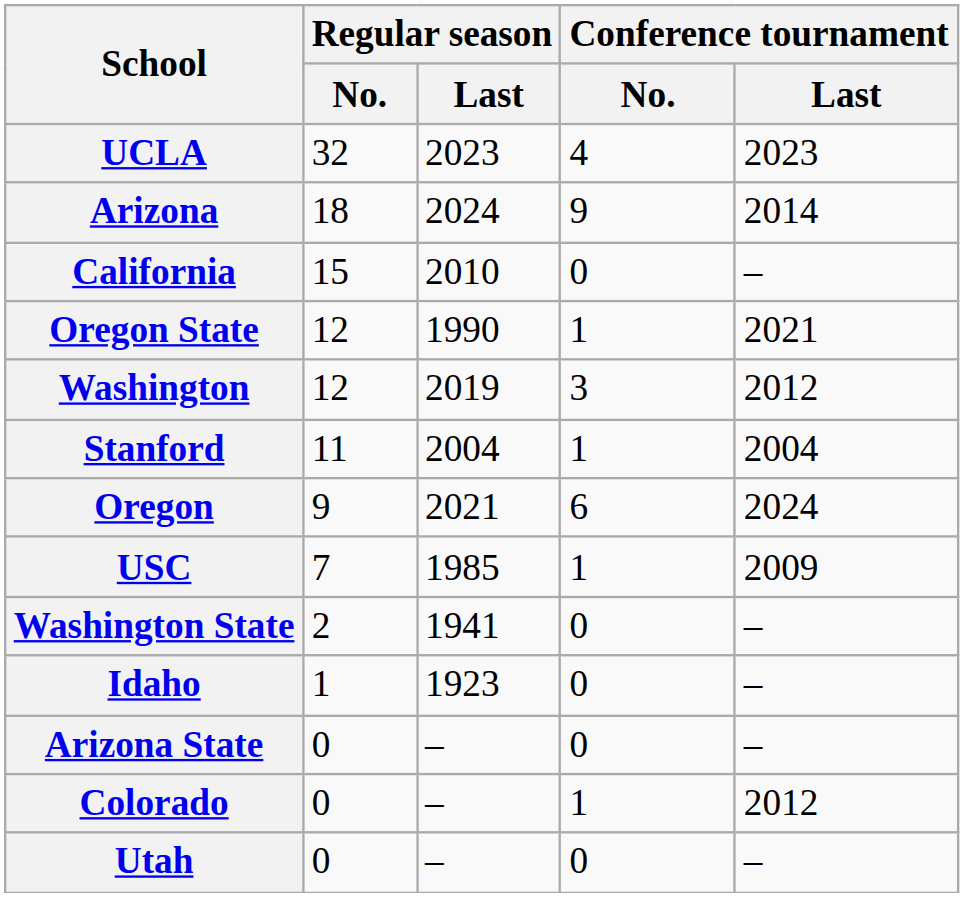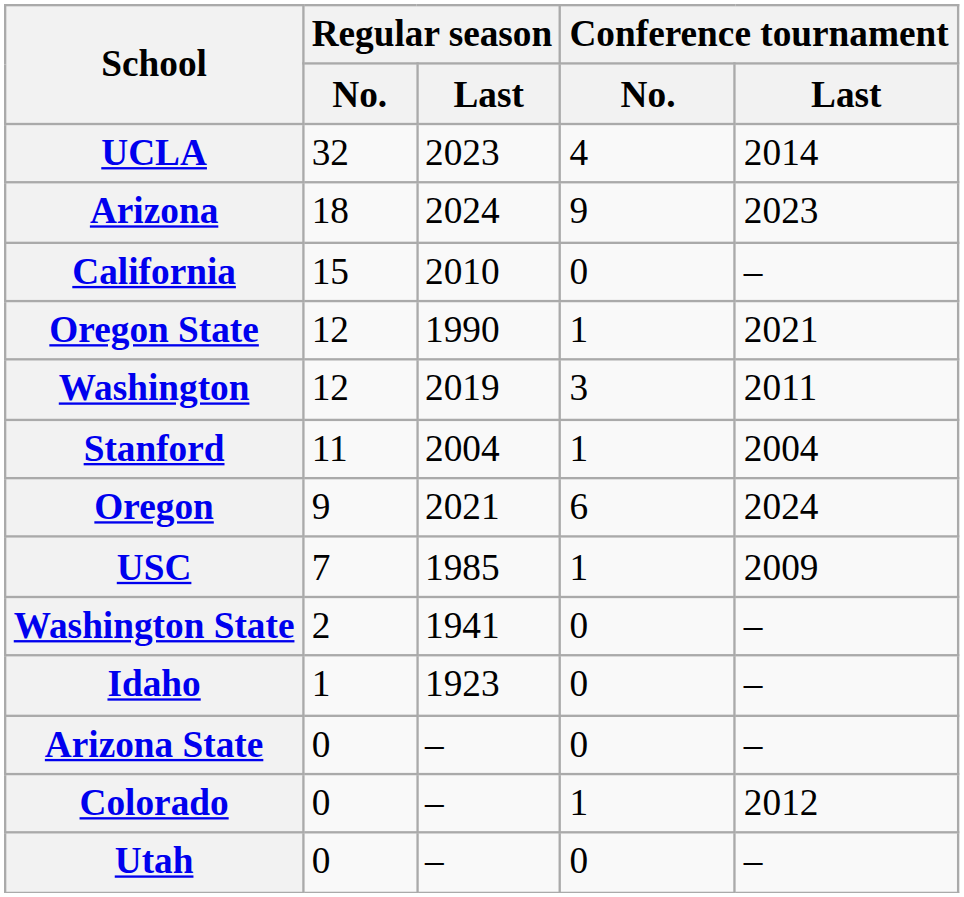(781, 152) 2023 -> (781, 152) 2014
(781, 211) 2014 -> (781, 211) 2023
(781, 388) 2012 -> (780, 388) 2011
